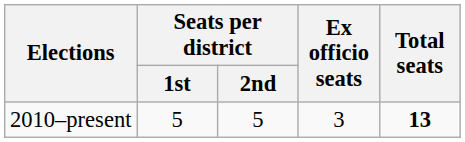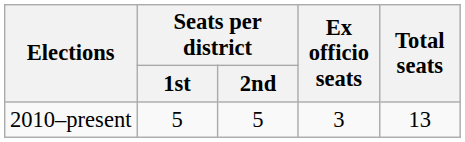(420, 119) bold -> (420, 119) normal
